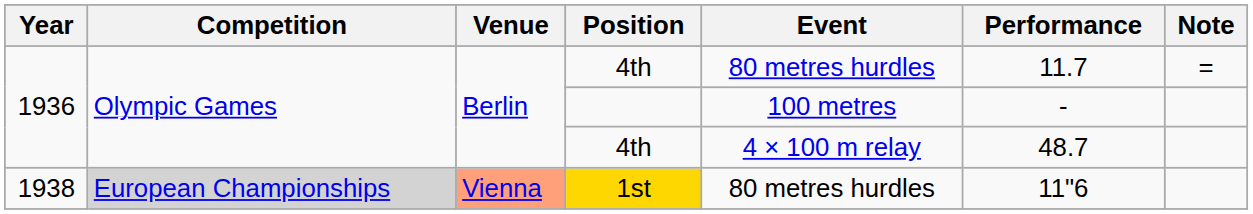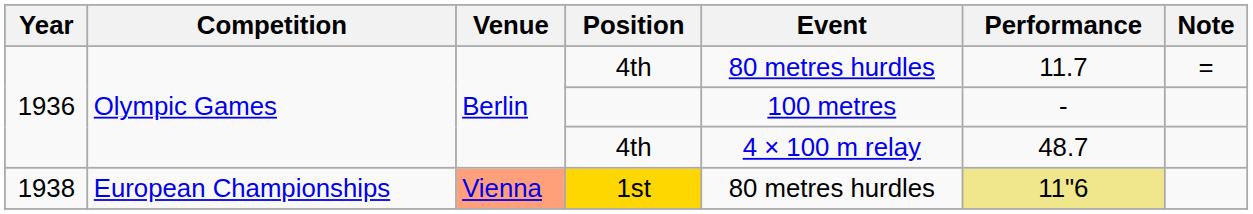(242, 189) lightgrey background -> (242, 189) no background
(1063, 189) no background -> (1063, 189) khaki background
